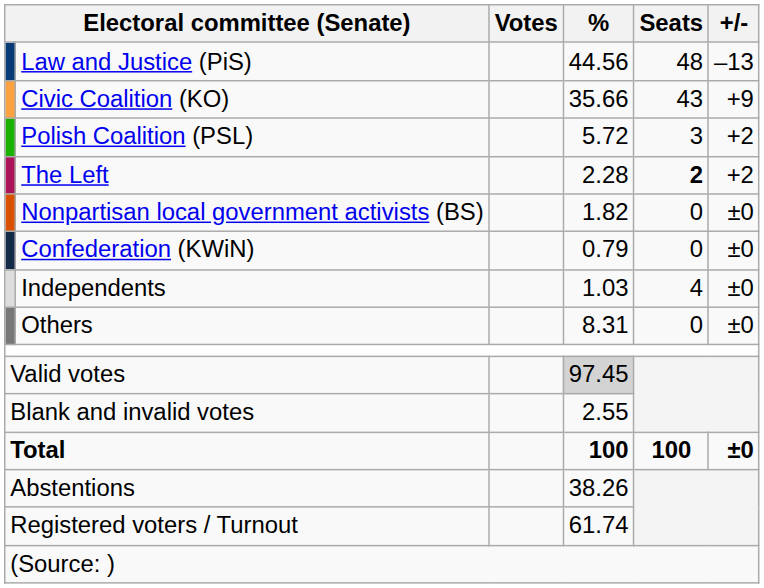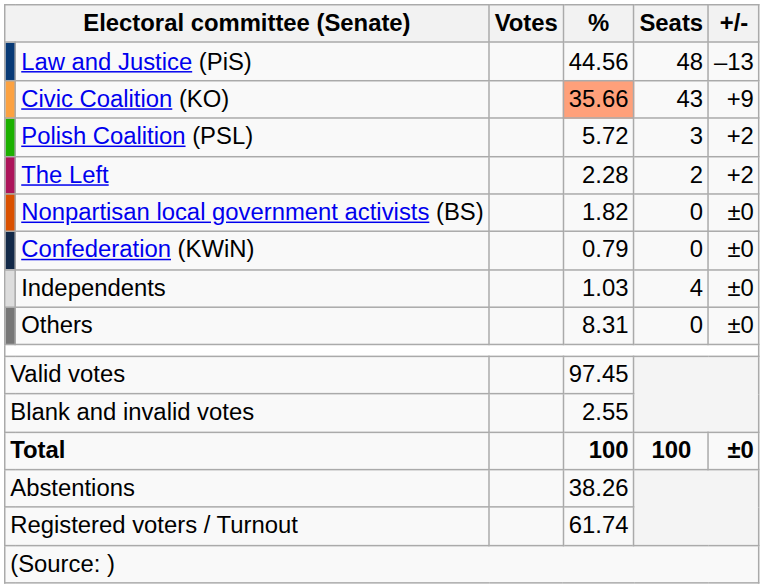(599, 99) no background -> (599, 99) lightsalmon background
(696, 174) bold -> (696, 174) normal
(599, 374) lightgrey background -> (599, 374) no background
